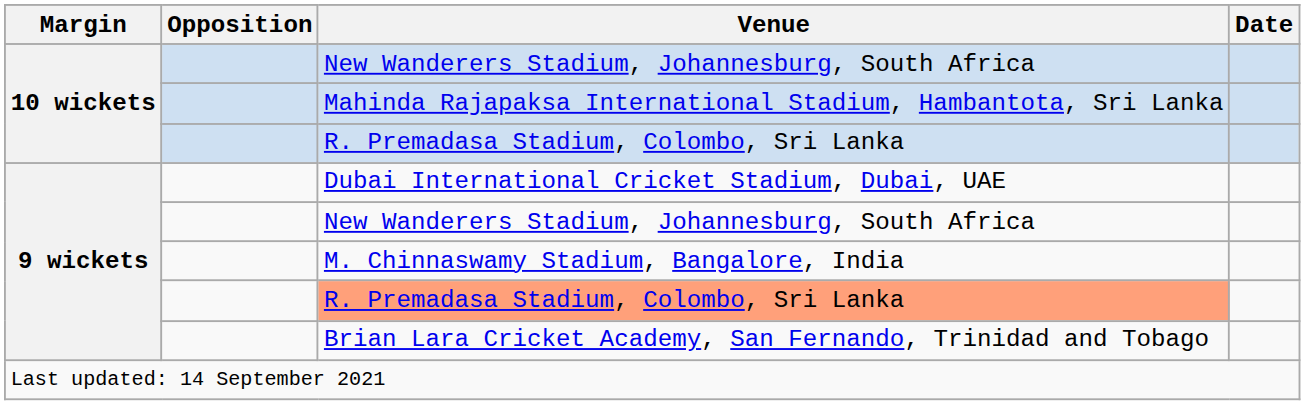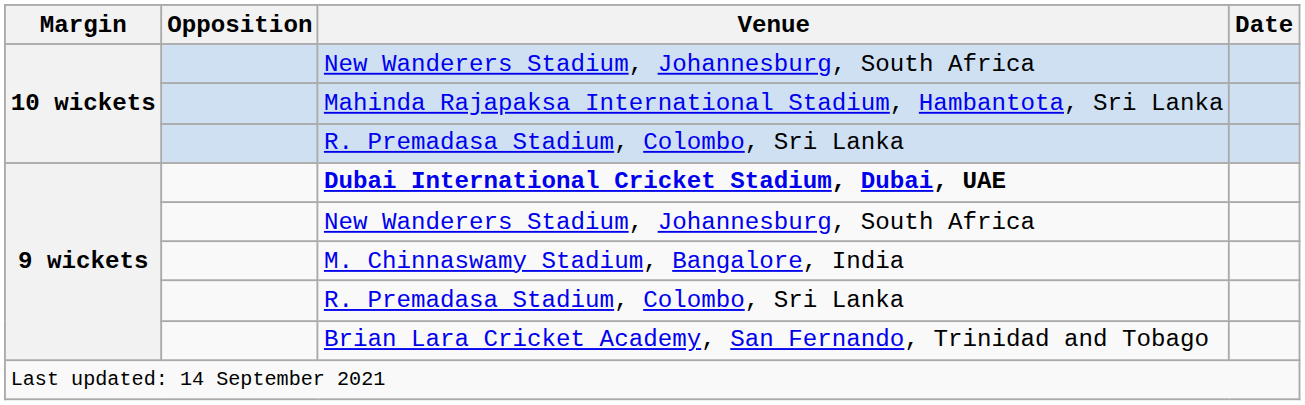(665, 182) normal -> (665, 182) bold
(614, 300) lightsalmon background -> (614, 300) no background
